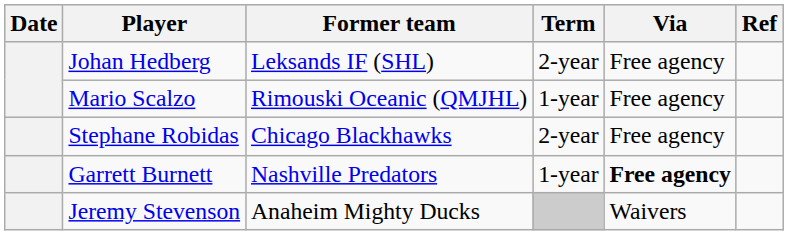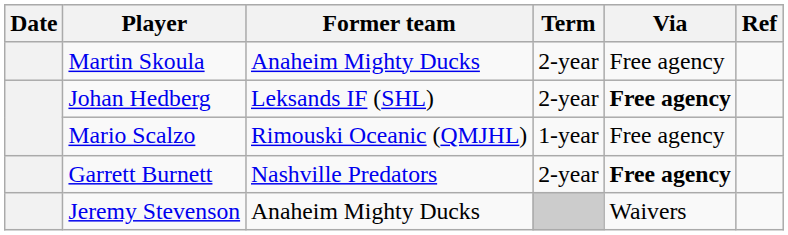+ row: (137, 60)
(667, 60) normal -> (670, 98) bold
- row: (154, 135)
(568, 173) 1-year -> (568, 173) 2-year
